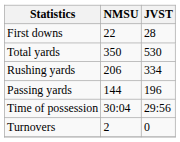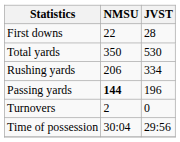(112, 89) normal -> (112, 89) bold
rows swapped: (31, 127) <-> (53, 108)
